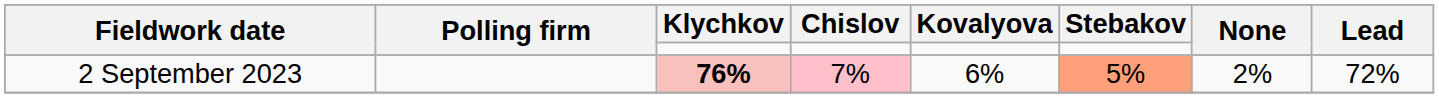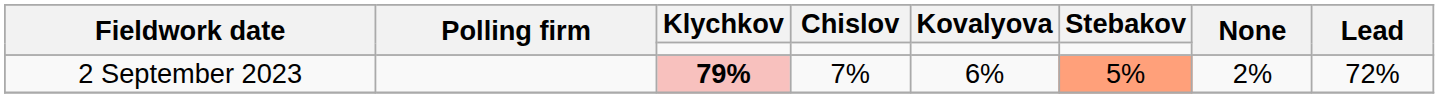(723, 73) 76% -> (723, 73) 79%
(850, 73) pink background -> (850, 73) no background
